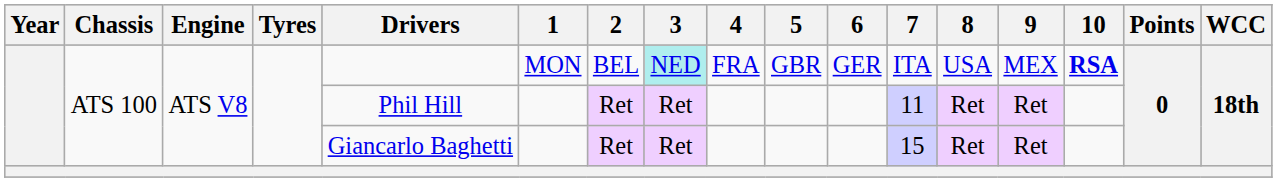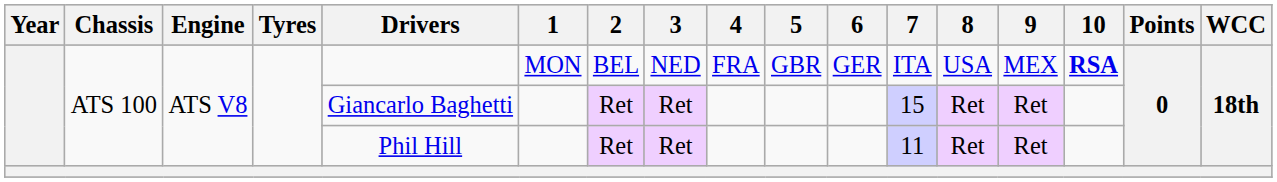(676, 65) paleturquoise background -> (676, 65) no background
(420, 105) Phil Hill -> (420, 105) Giancarlo Baghetti
(912, 105) 11 -> (912, 105) 15
(420, 145) Giancarlo Baghetti -> (420, 145) Phil Hill
(912, 145) 15 -> (912, 145) 11
